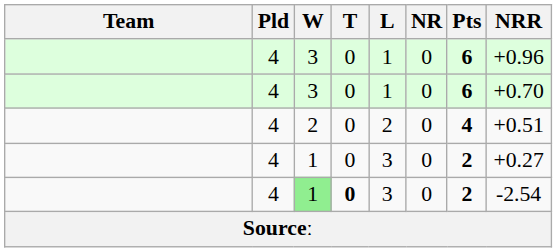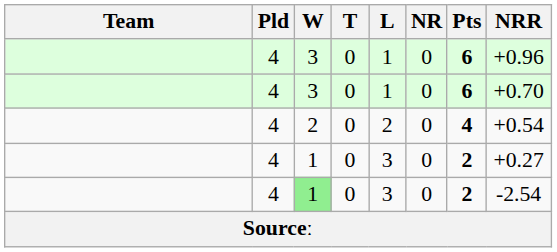(519, 125) +0.51 -> (519, 125) +0.54
(350, 194) bold -> (350, 194) normal
